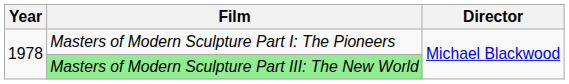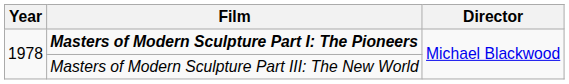(223, 41) normal -> (234, 41) bold
(235, 66) lightgreen background -> (235, 66) no background
